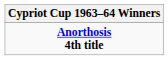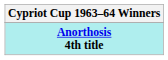(84, 38) no background -> (84, 38) paleturquoise background
